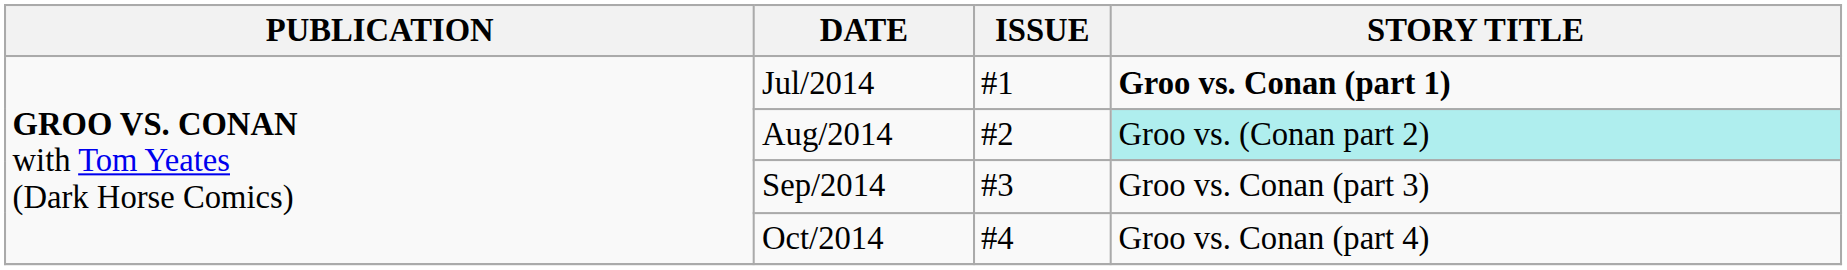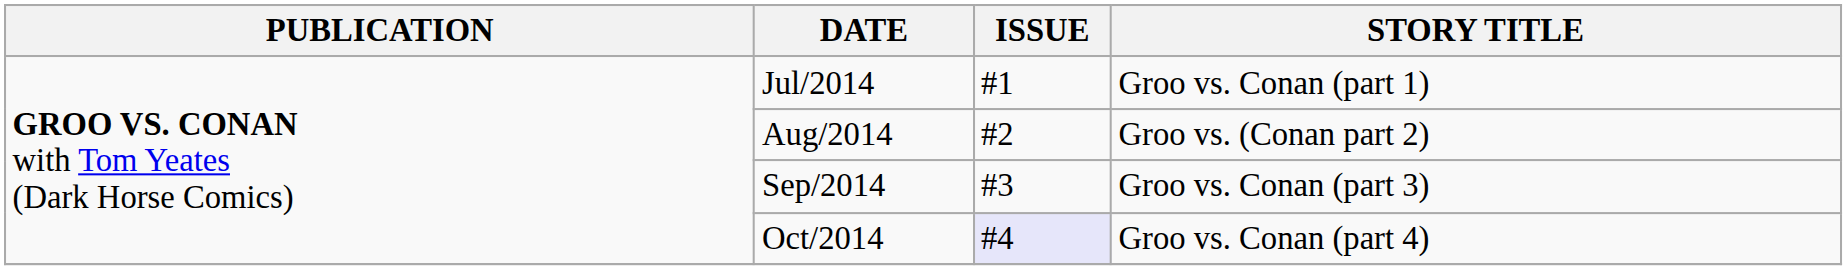(1285, 82) bold -> (1274, 82) normal
(1274, 133) paleturquoise background -> (1274, 133) no background
(997, 237) no background -> (997, 237) lavender background
